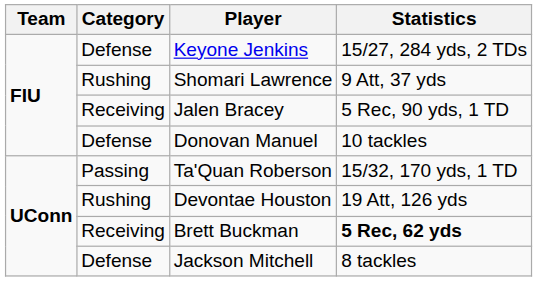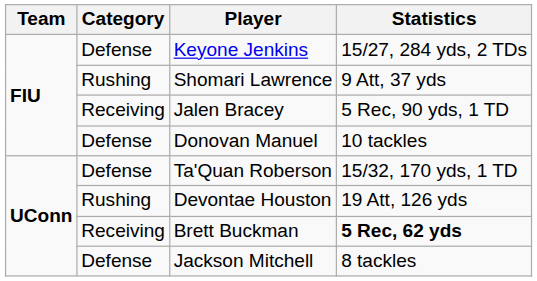(115, 170) Passing -> (117, 170) Defense
